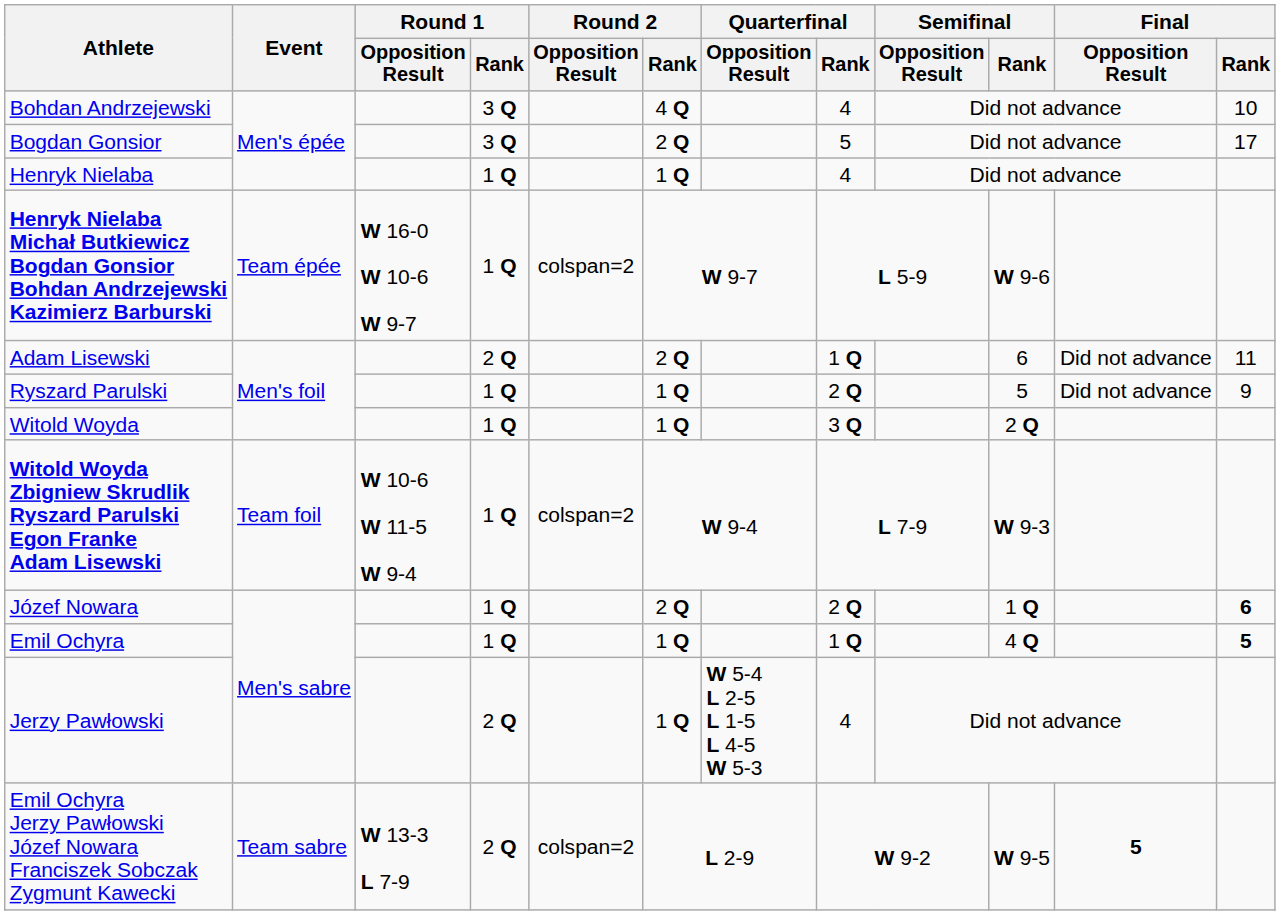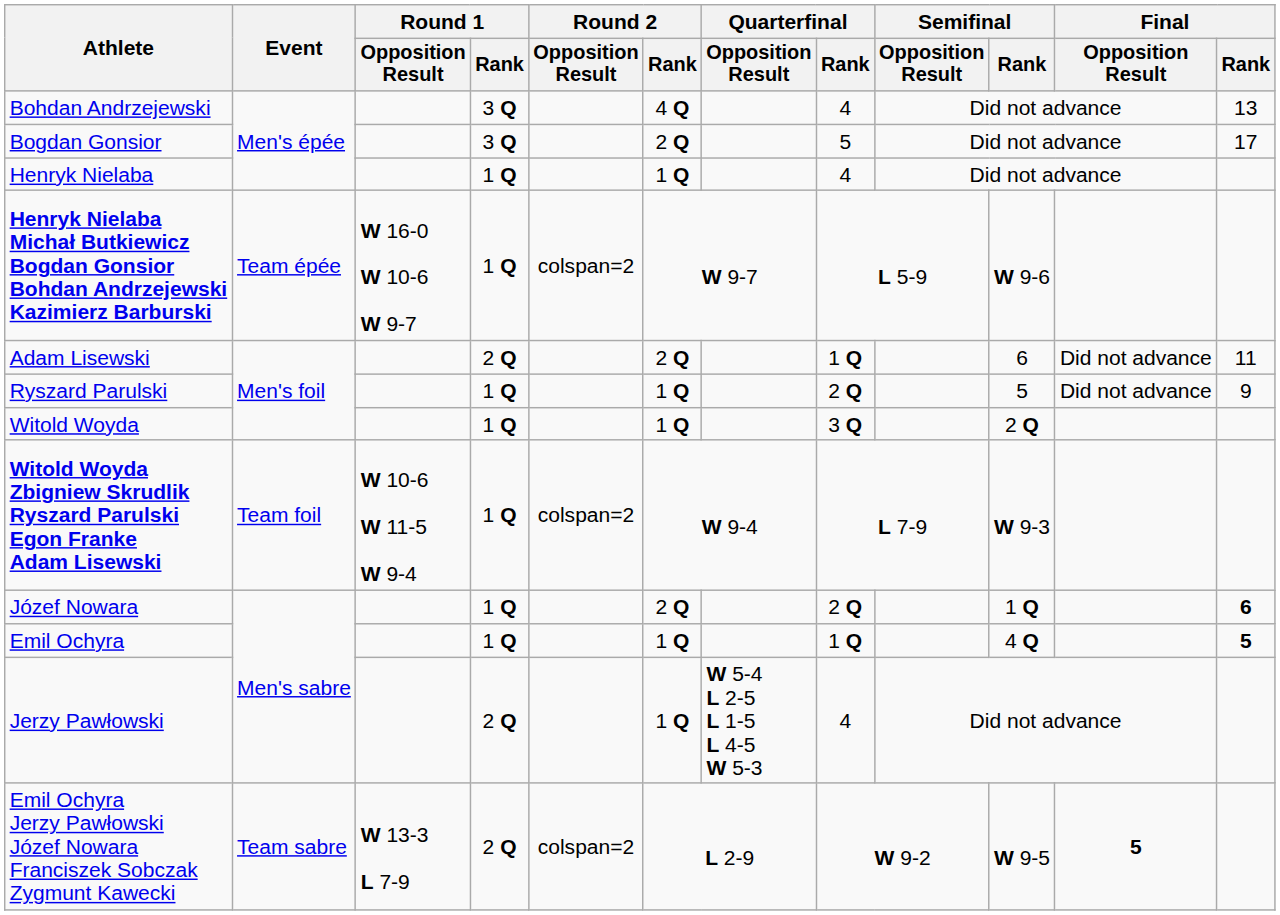(1246, 108) 10 -> (1246, 108) 13
